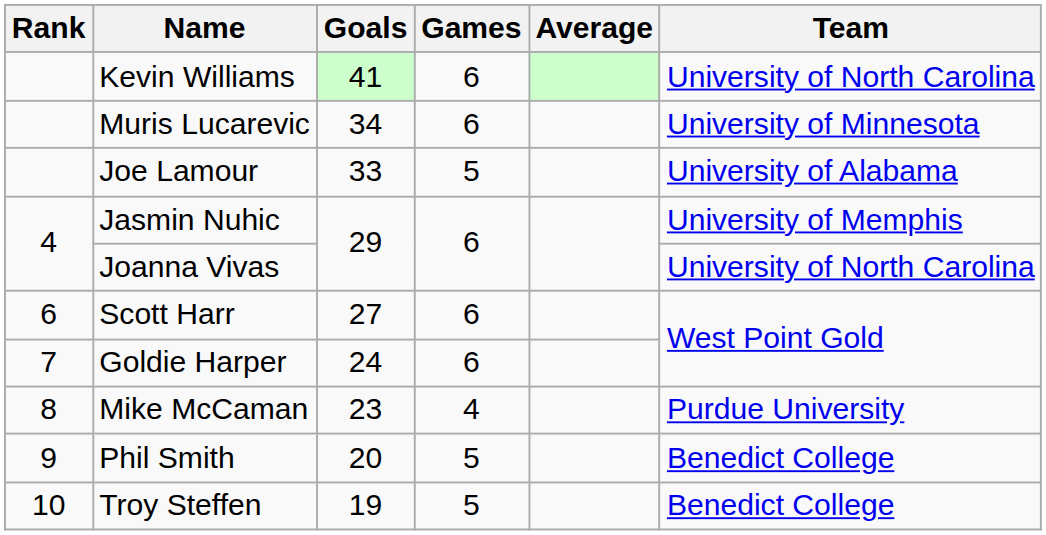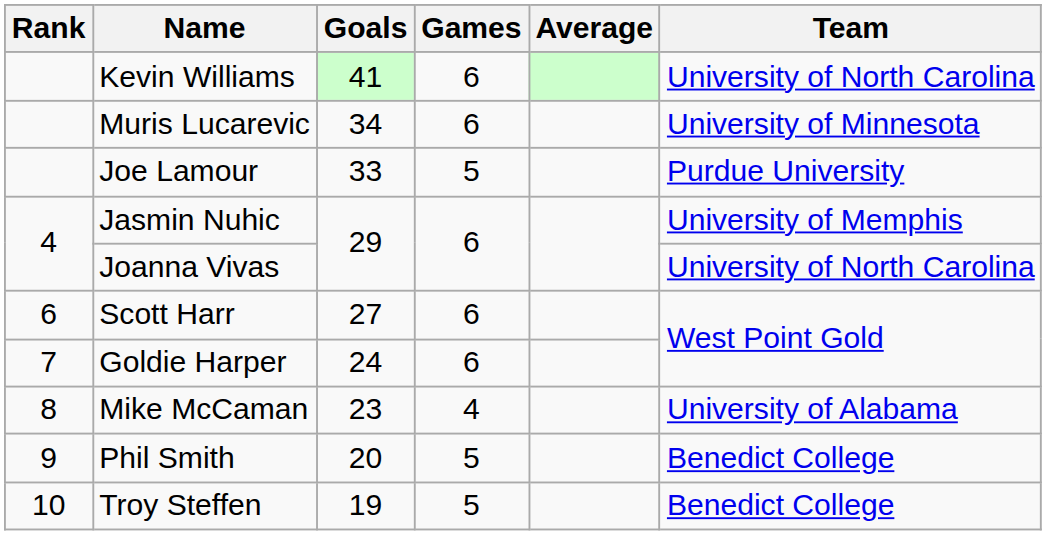(812, 171) University of Alabama -> (786, 171) Purdue University
(786, 409) Purdue University -> (812, 409) University of Alabama
